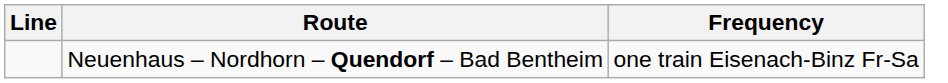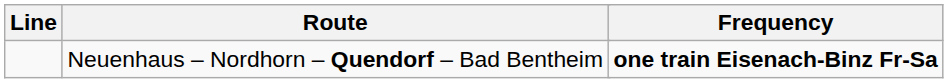(766, 58) normal -> (776, 58) bold
